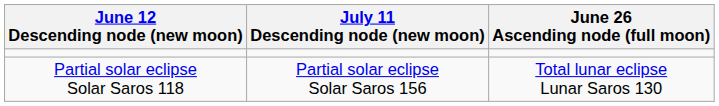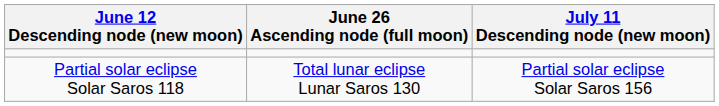columns swapped: (601, 26) <-> (367, 26)
